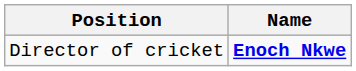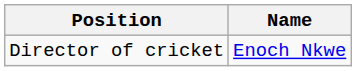(290, 51) bold -> (290, 51) normal
